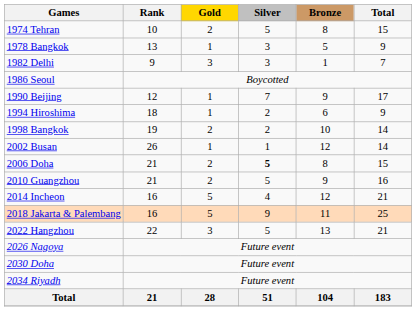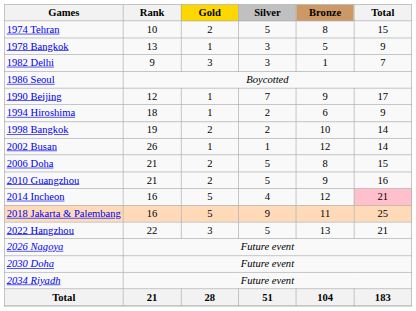(267, 163) bold -> (267, 163) normal
(383, 197) no background -> (383, 197) pink background
